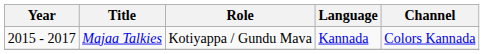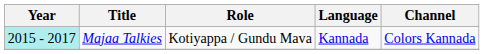(42, 37) no background -> (42, 37) paleturquoise background
